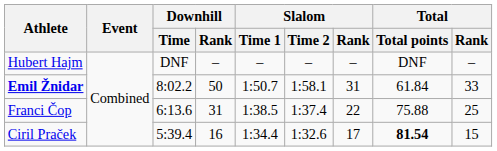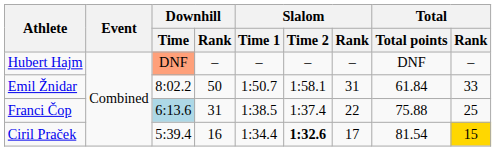(174, 63) no background -> (173, 63) lightsalmon background
(46, 87) bold -> (42, 87) normal
(174, 110) no background -> (173, 110) lightblue background
(309, 134) normal -> (308, 134) bold
(412, 134) bold -> (411, 134) normal
(472, 134) no background -> (471, 134) gold background
